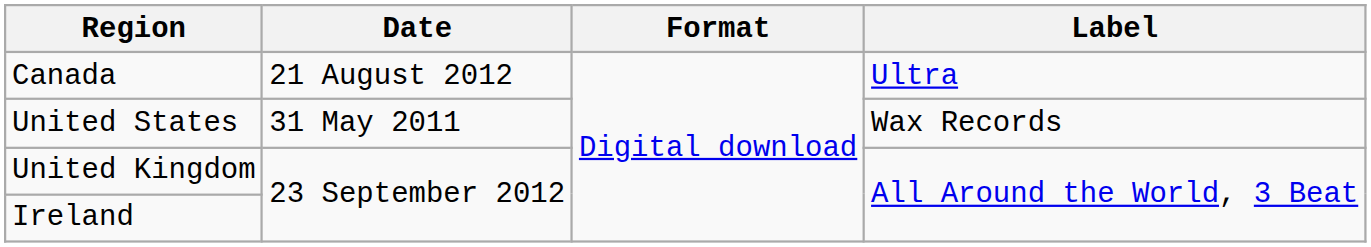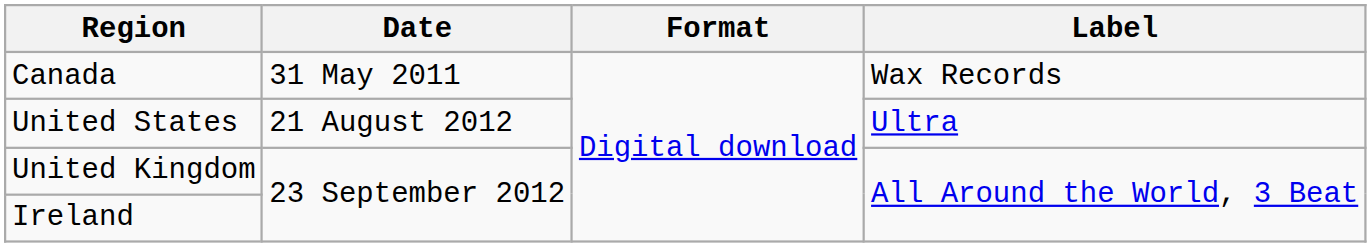(391, 76) 21 August 2012 -> (365, 76) 31 May 2011
(915, 76) Ultra -> (967, 76) Wax Records
(365, 123) 31 May 2011 -> (391, 123) 21 August 2012
(967, 123) Wax Records -> (915, 123) Ultra
